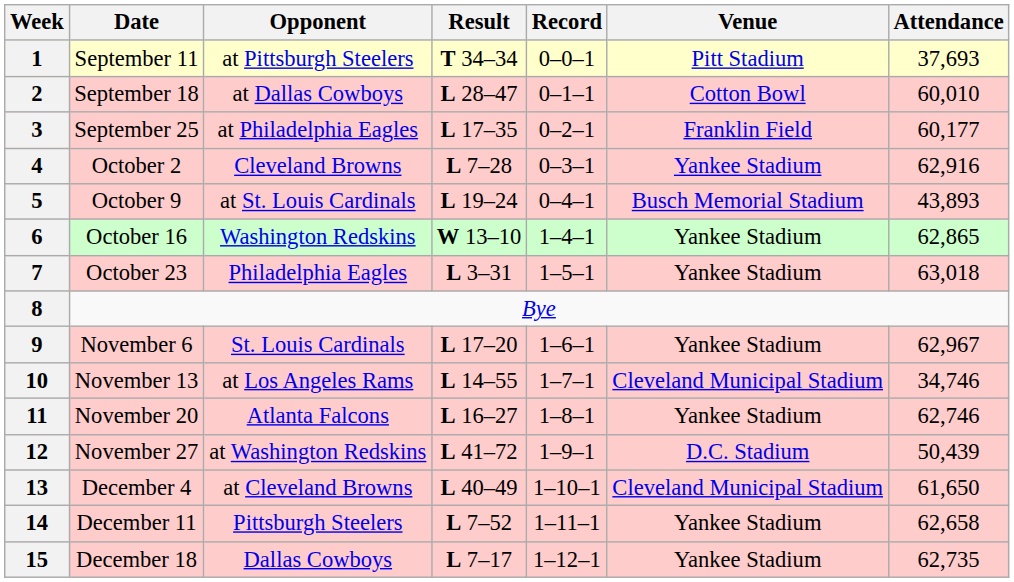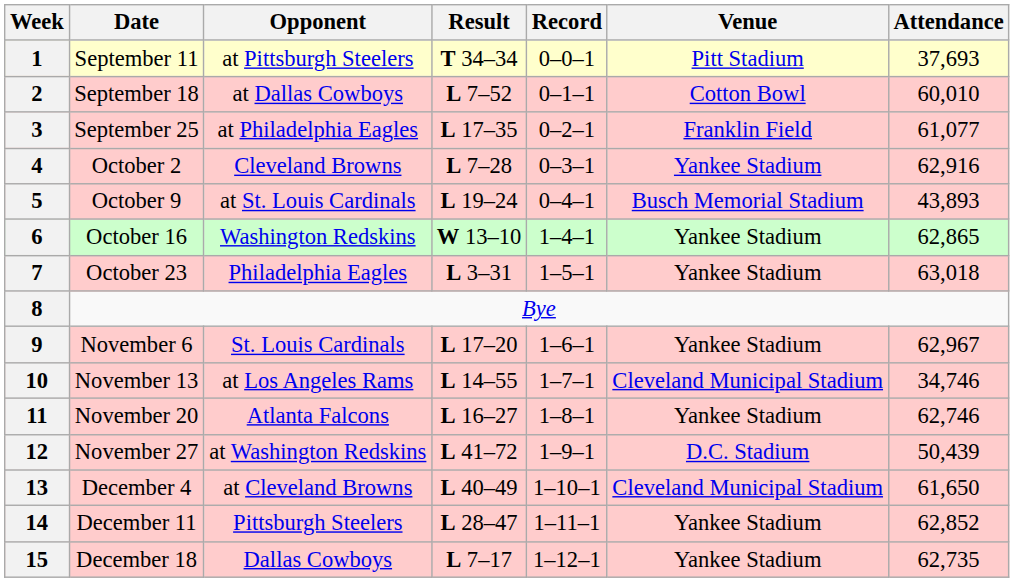(479, 93) L 28–47 -> (479, 93) L 7–52
(949, 129) 60,177 -> (949, 129) 61,077
(479, 523) L 7–52 -> (479, 523) L 28–47
(949, 523) 62,658 -> (949, 523) 62,852
